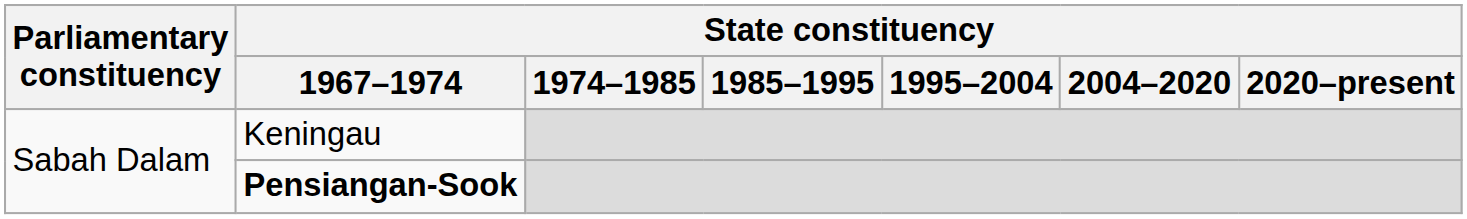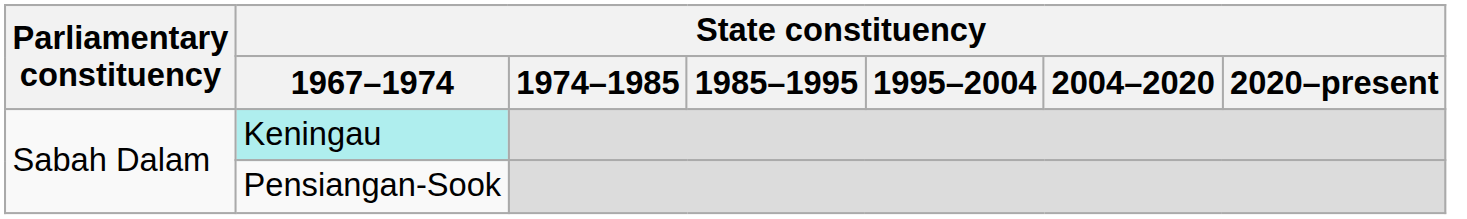(312, 133) no background -> (312, 133) paleturquoise background
(380, 185) bold -> (372, 185) normal
